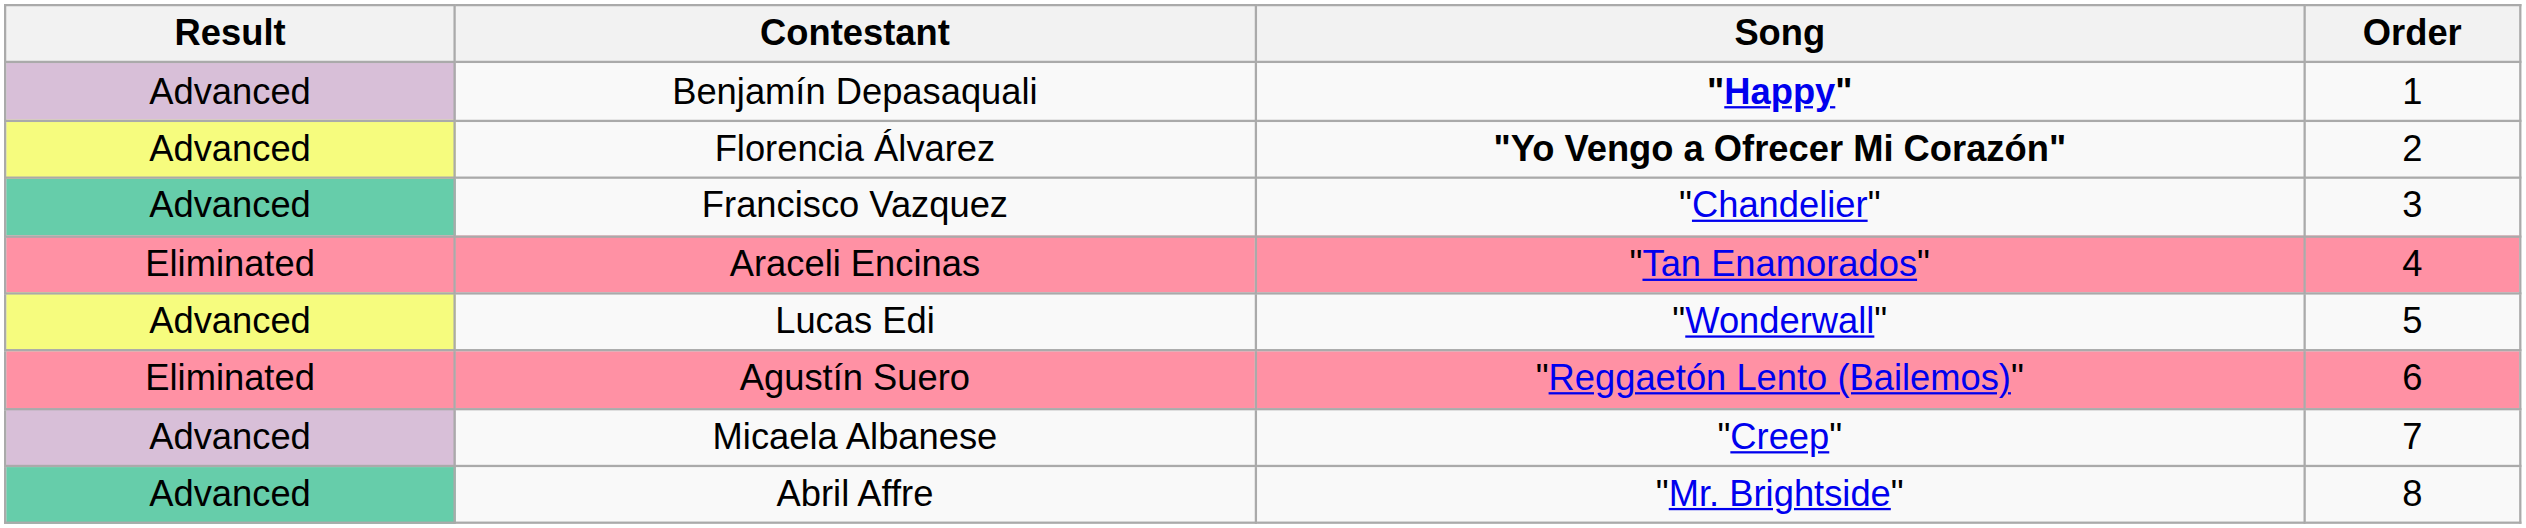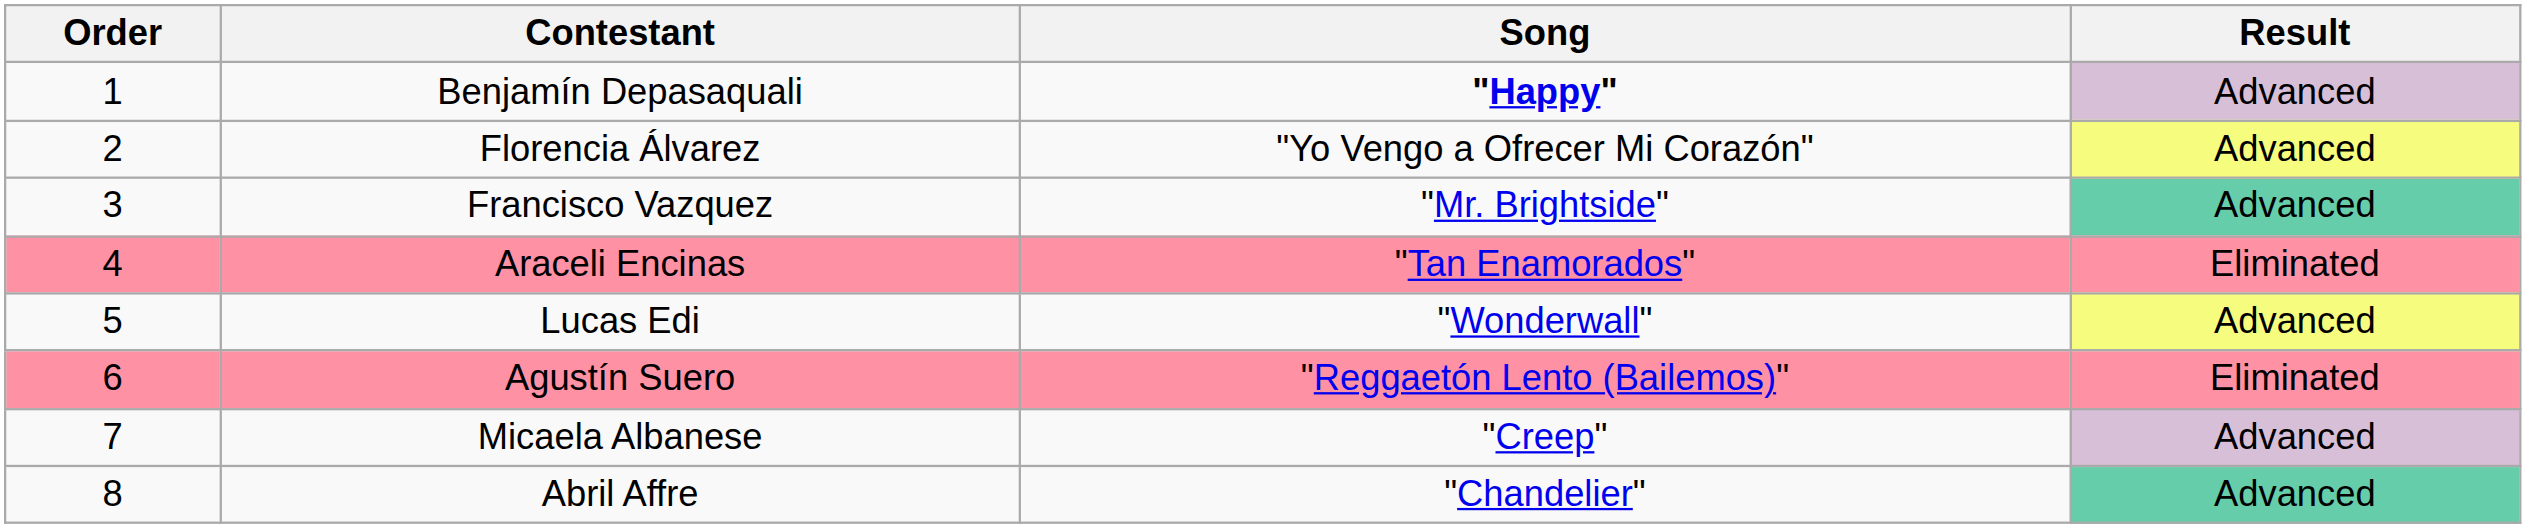columns swapped: (2412, 33) <-> (230, 33)
(1780, 148) bold -> (1545, 148) normal
(1780, 206) "Chandelier" -> (1545, 206) "Mr. Brightside"
(1780, 494) "Mr. Brightside" -> (1545, 494) "Chandelier"
